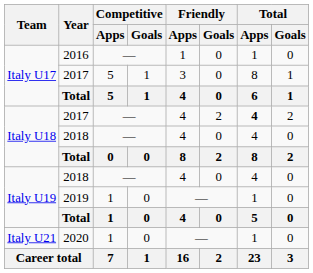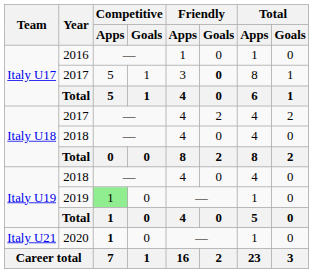(219, 75) normal -> (219, 75) bold
(254, 116) bold -> (254, 116) normal
(110, 197) no background -> (110, 197) lightgreen background
(110, 237) normal -> (110, 237) bold
